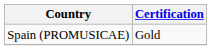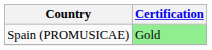(148, 34) no background -> (148, 34) lightgreen background
